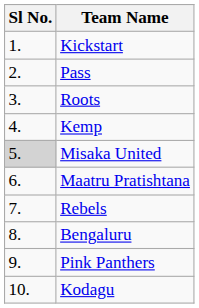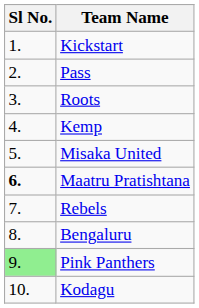(15, 153) lightgrey background -> (15, 153) no background
(15, 180) normal -> (15, 180) bold
(15, 262) no background -> (15, 262) lightgreen background
